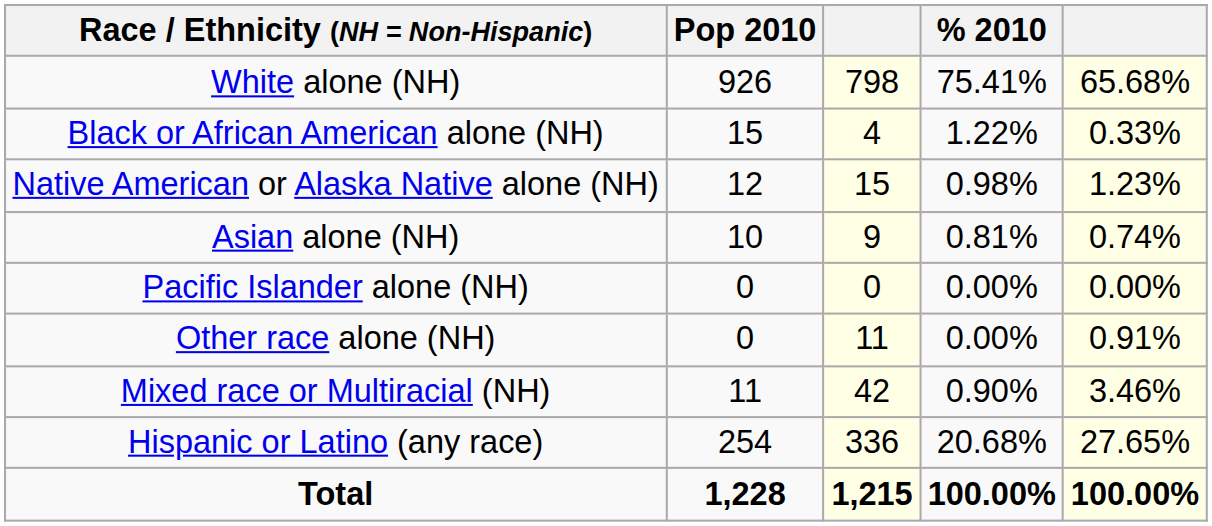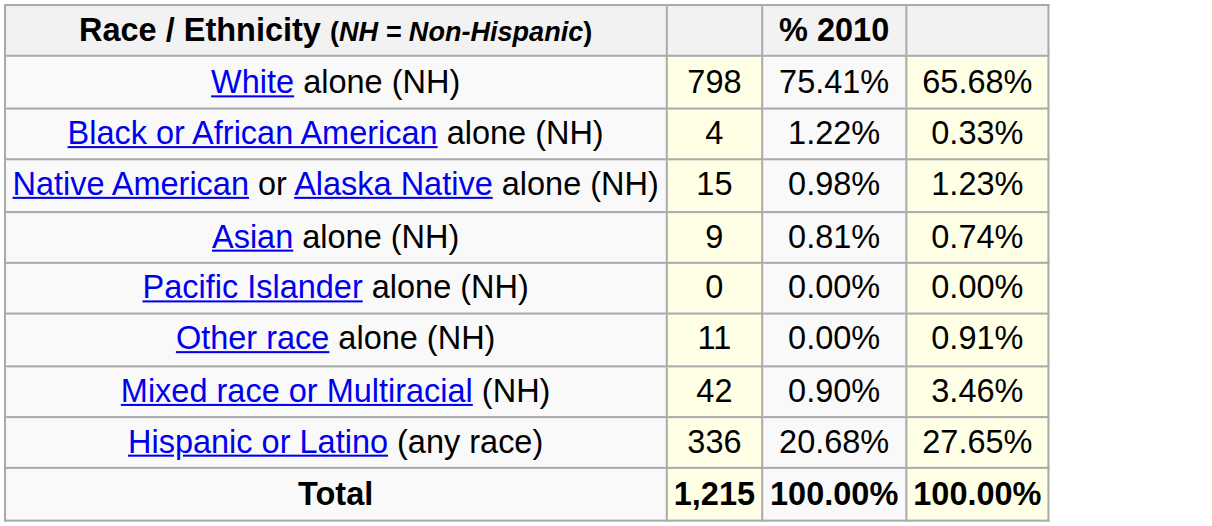- column: (745, 30)
